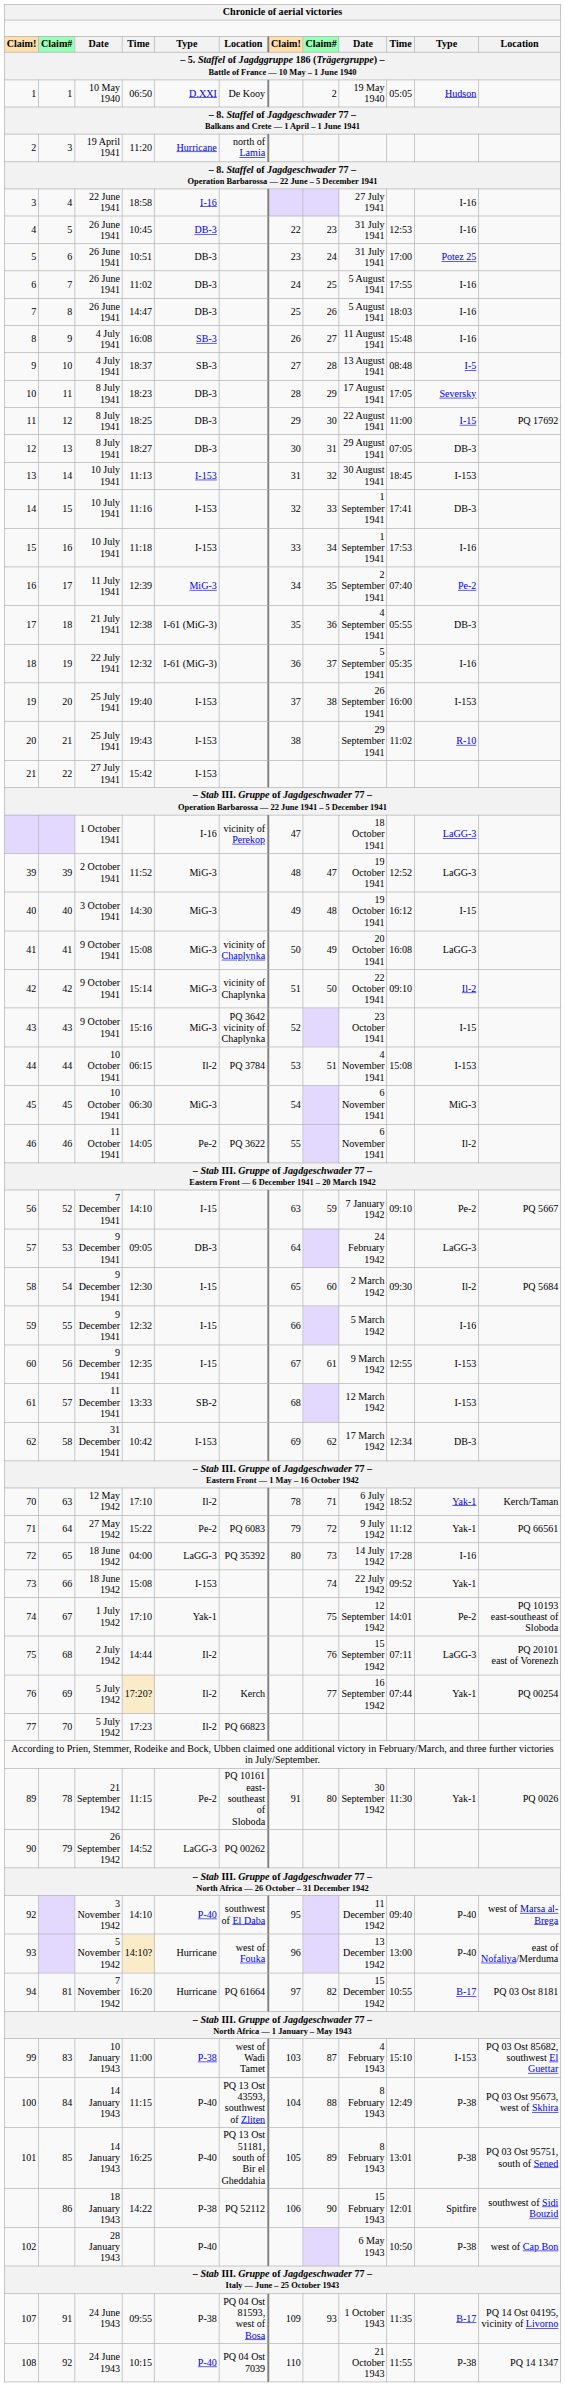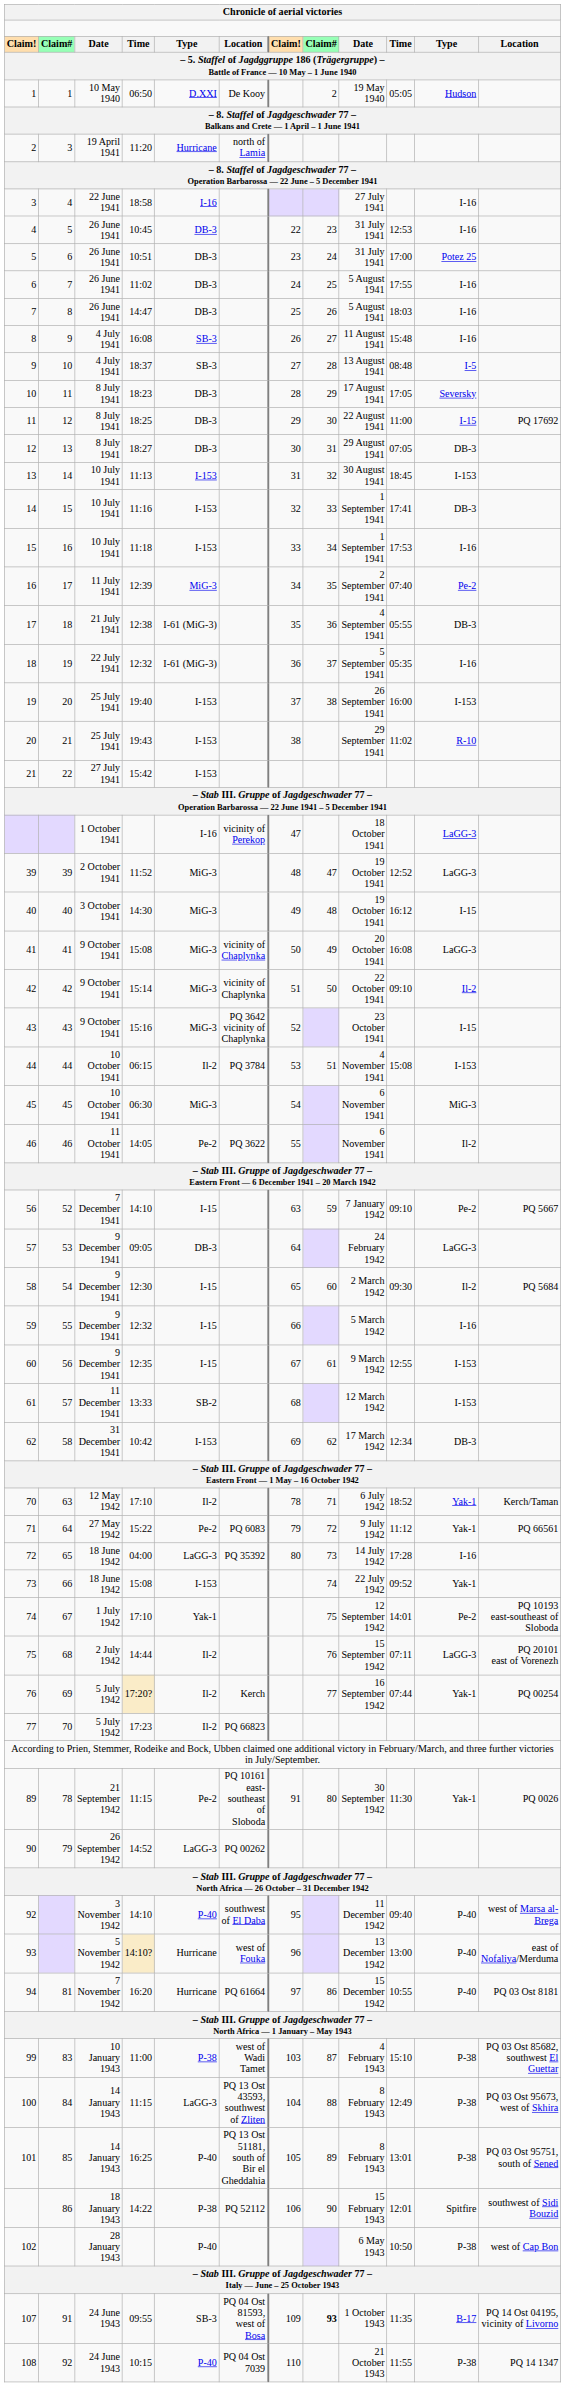(332, 1992) 82 -> (332, 1992) 86
(466, 1992) B-17 -> (467, 1992) P-40
(465, 2058) I-153 -> (467, 2058) P-38
(207, 2102) P-40 -> (200, 2102) LaGG-3
(207, 2318) P-38 -> (206, 2318) SB-3
(332, 2318) normal -> (332, 2318) bold
